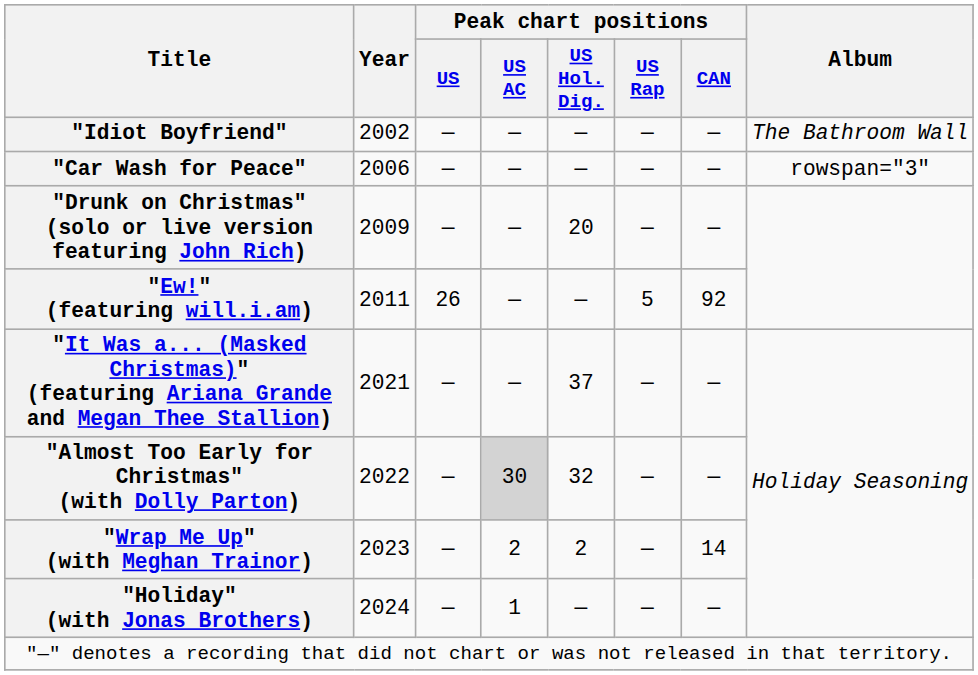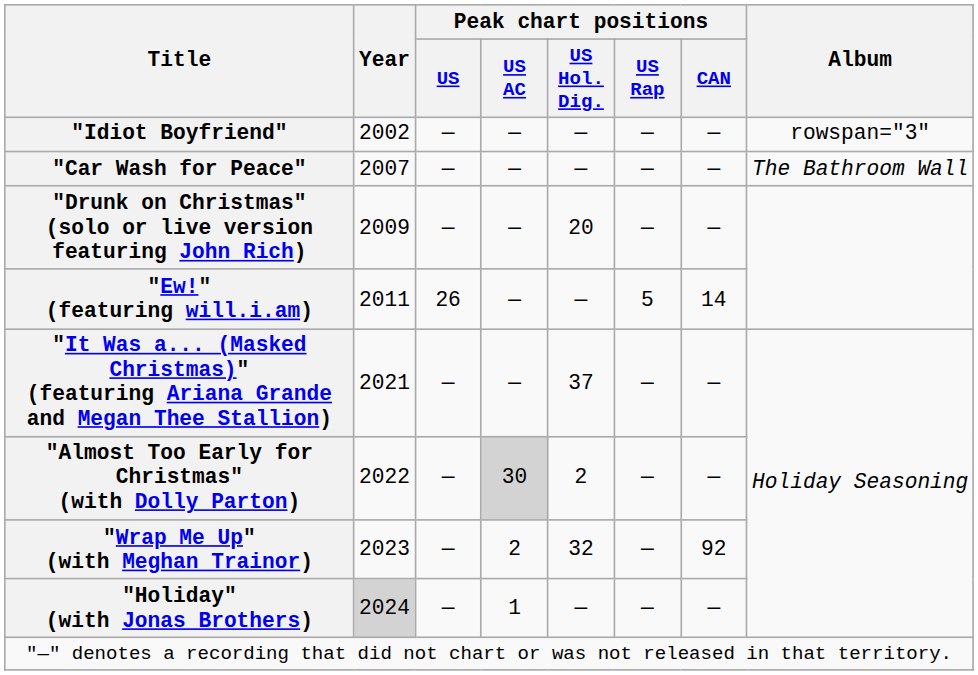(860, 134) The Bathroom Wall -> (860, 134) rowspan="3"
(384, 169) 2006 -> (384, 169) 2007
(860, 169) rowspan="3" -> (860, 169) The Bathroom Wall
(714, 299) 92 -> (714, 299) 14
(581, 478) 32 -> (581, 478) 2
(581, 549) 2 -> (581, 549) 32
(714, 549) 14 -> (714, 549) 92
(384, 608) no background -> (384, 608) lightgrey background
